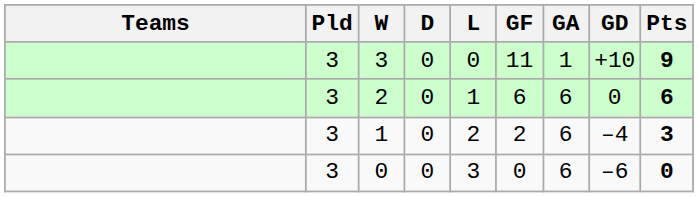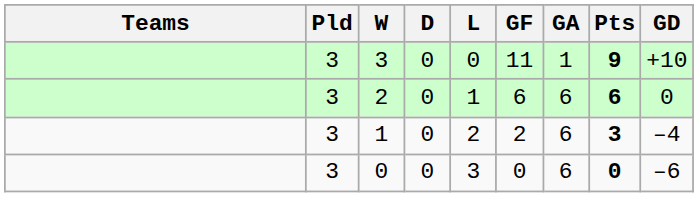columns swapped: (615, 24) <-> (667, 24)
